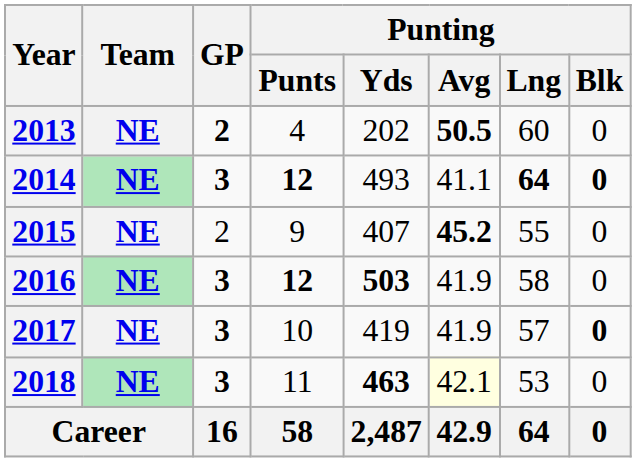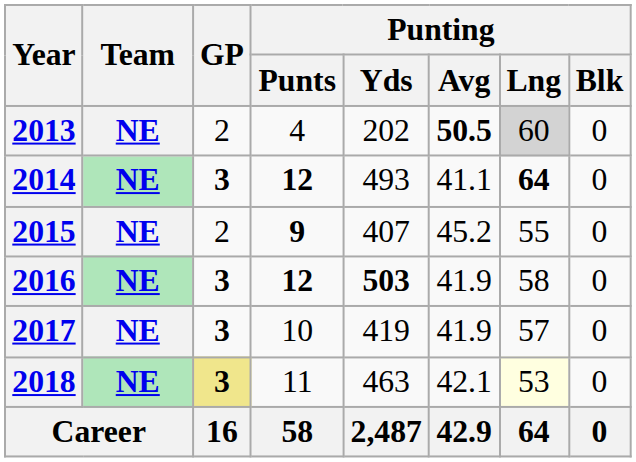(222, 130) bold -> (222, 130) normal
(534, 130) no background -> (534, 130) lightgrey background
(599, 180) bold -> (599, 180) normal
(297, 230) normal -> (297, 230) bold
(464, 230) bold -> (464, 230) normal
(599, 331) bold -> (599, 331) normal
(222, 381) no background -> (222, 381) khaki background
(386, 381) bold -> (386, 381) normal
(464, 381) lightyellow background -> (464, 381) no background
(534, 381) no background -> (534, 381) lightyellow background
